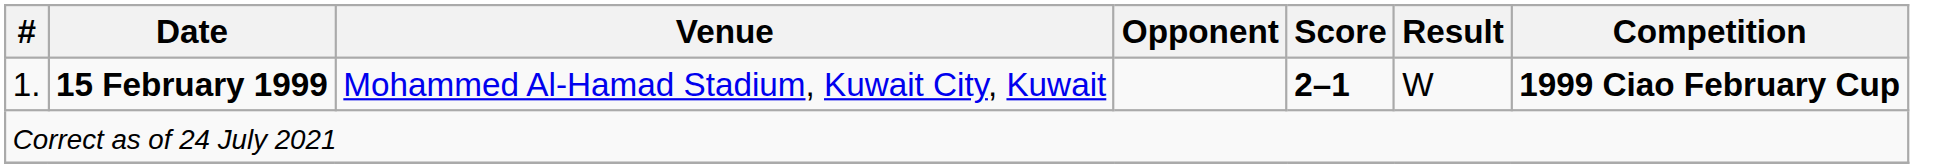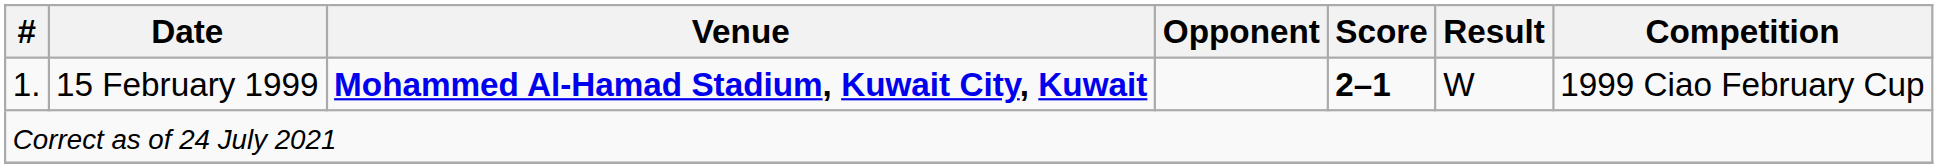(192, 84) bold -> (187, 84) normal
(725, 84) normal -> (741, 84) bold
(1710, 84) bold -> (1743, 84) normal
